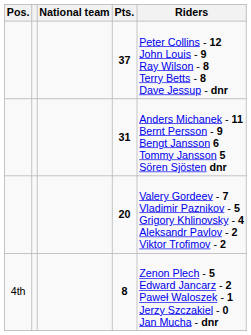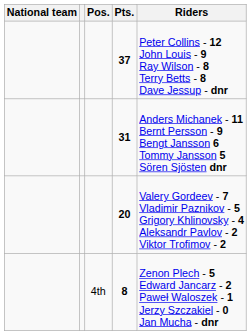columns swapped: (18, 13) <-> (74, 13)
